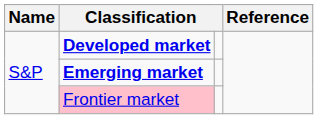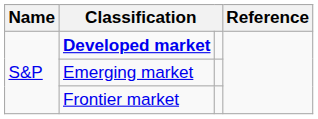(133, 72) bold -> (128, 72) normal
(121, 99) pink background -> (121, 99) no background
